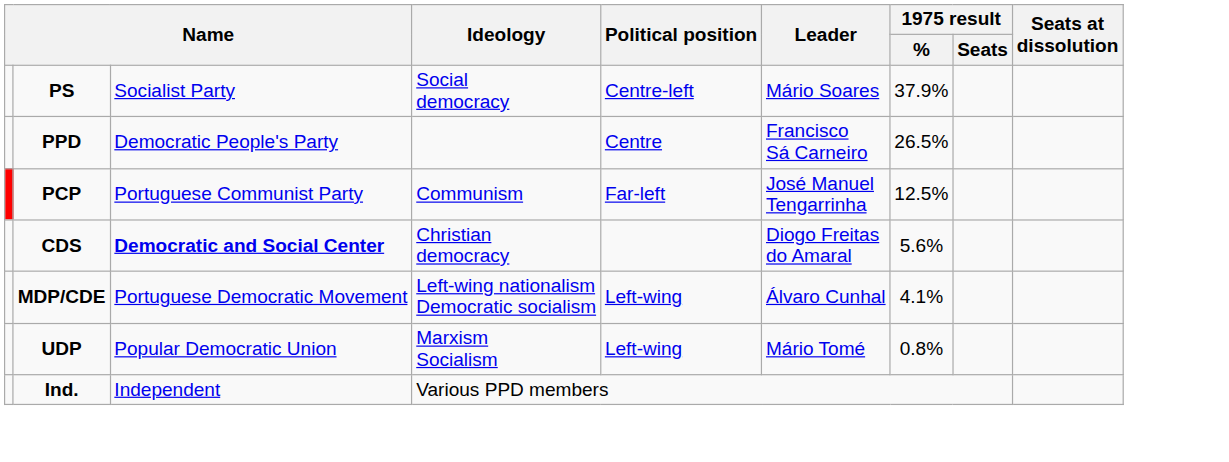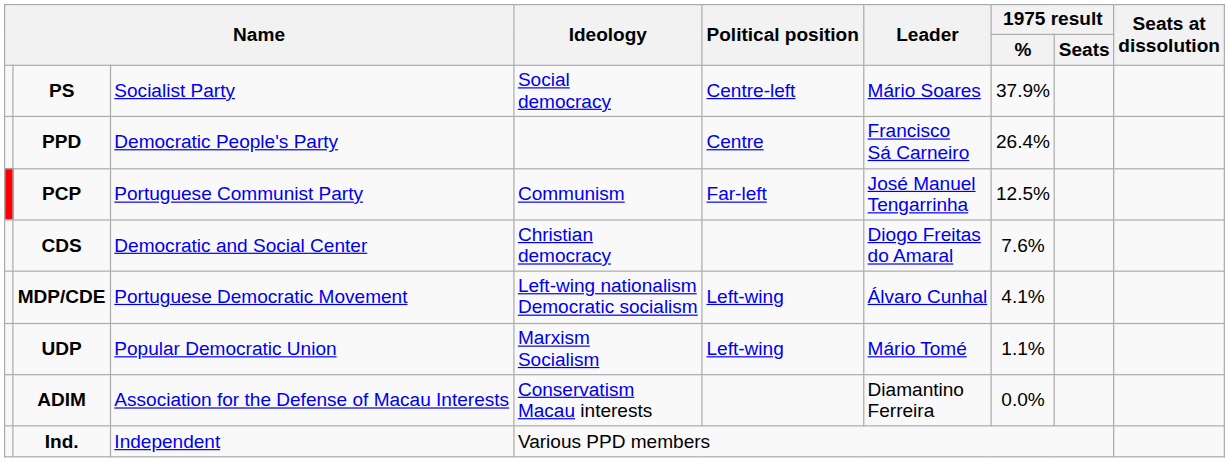(921, 142) 26.5% -> (1023, 142) 26.4%
(249, 245) bold -> (241, 245) normal
(921, 245) 5.6% -> (1023, 245) 7.6%
(921, 348) 0.8% -> (1023, 348) 1.1%
+ row: (62, 400)
